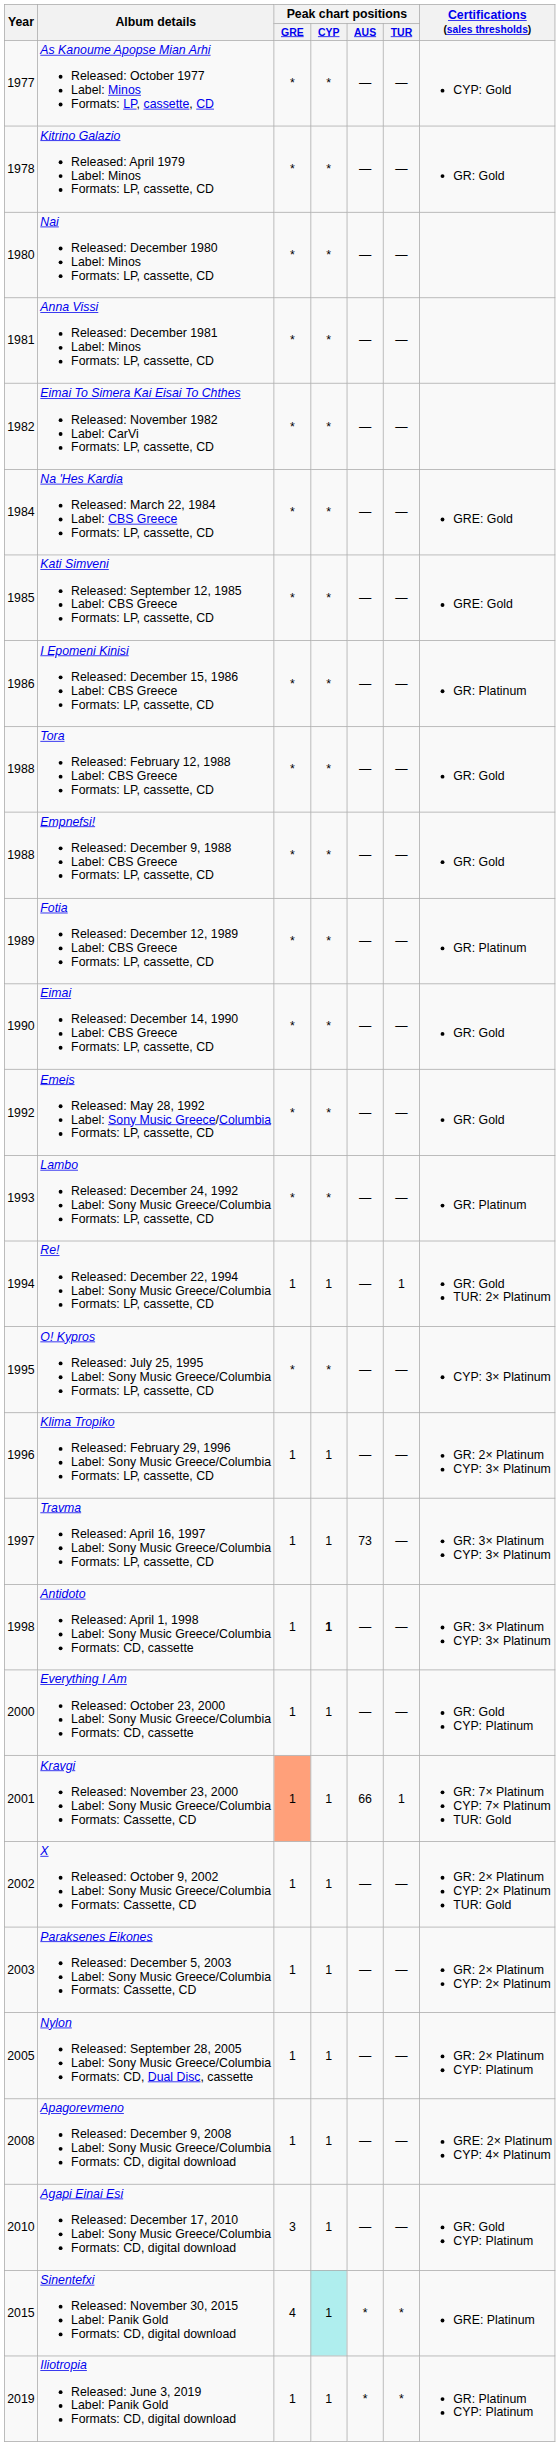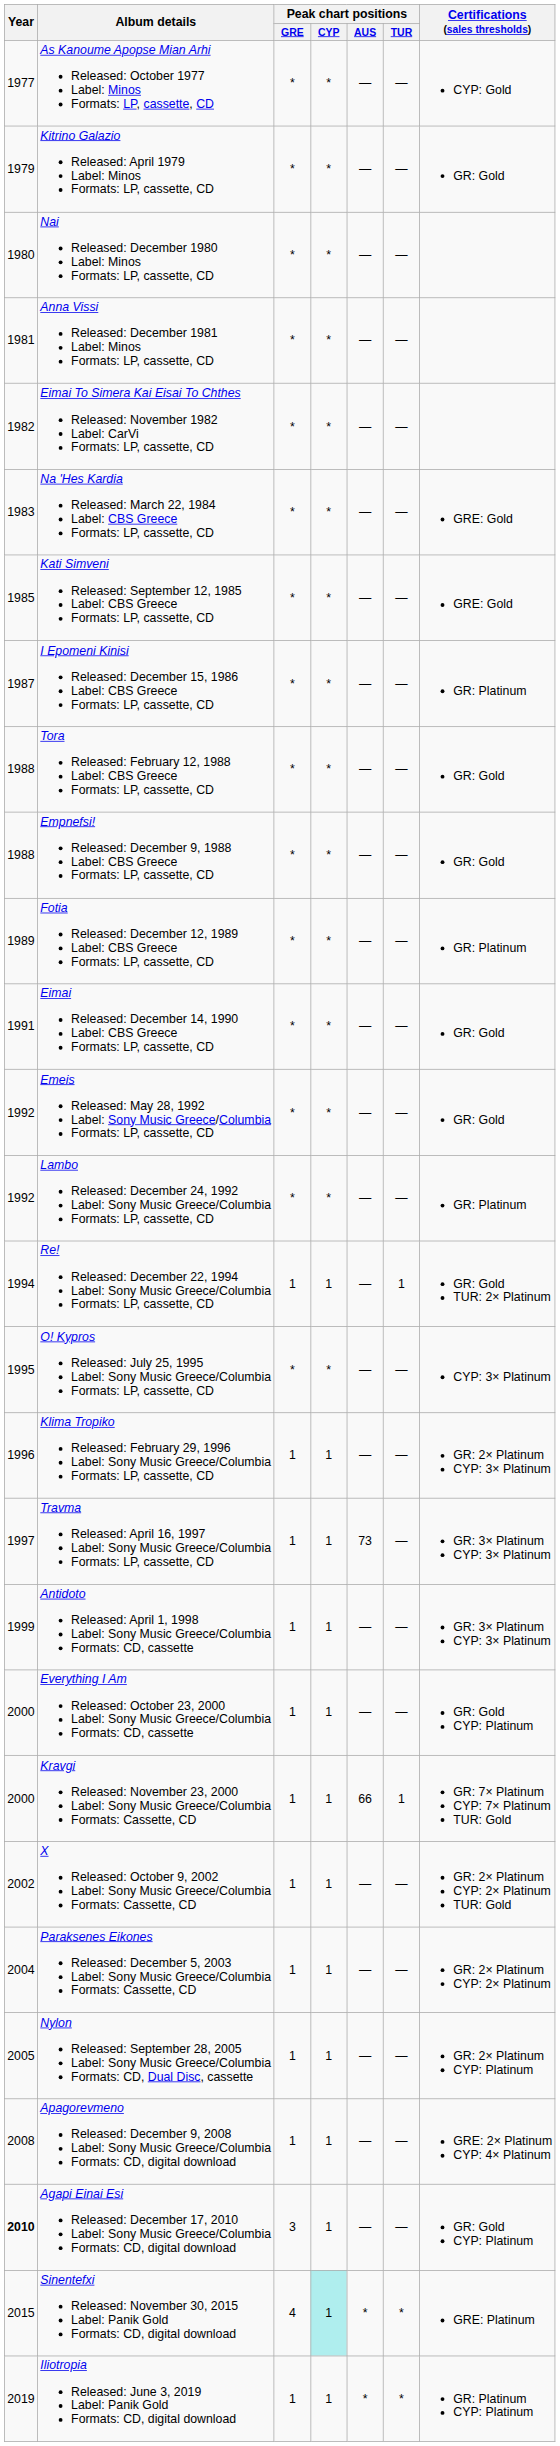(21, 169) 1978 -> (21, 169) 1979
(21, 512) 1984 -> (21, 512) 1983
(21, 683) 1986 -> (21, 683) 1987
(21, 1026) 1990 -> (21, 1026) 1991
(21, 1198) 1993 -> (21, 1198) 1992
(21, 1627) 1998 -> (21, 1627) 1999
(329, 1627) bold -> (329, 1627) normal
(21, 1798) 2001 -> (21, 1798) 2000
(292, 1798) lightsalmon background -> (292, 1798) no background
(21, 1970) 2003 -> (21, 1970) 2004
(21, 2227) normal -> (21, 2227) bold
